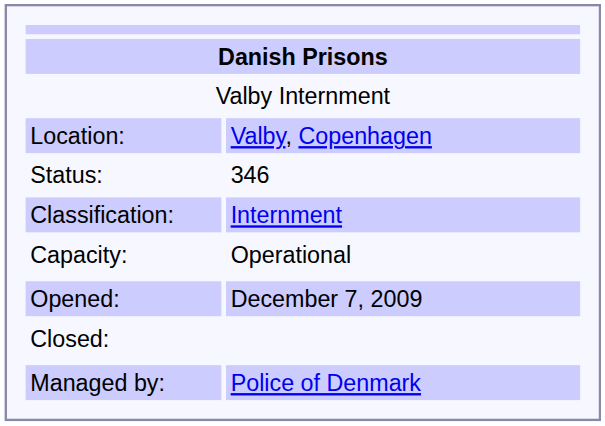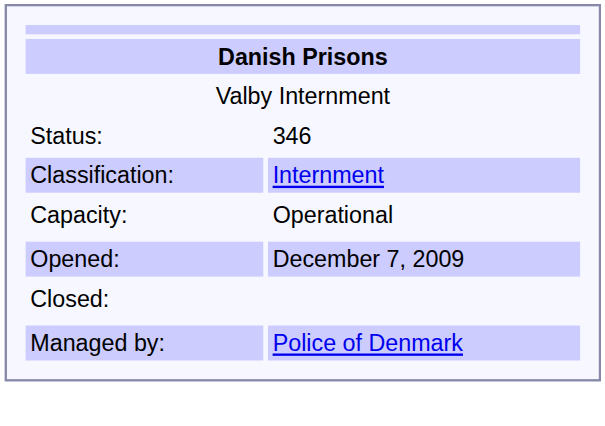- row: (78, 136)
